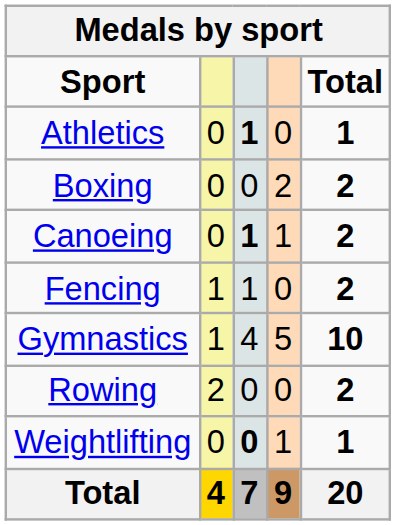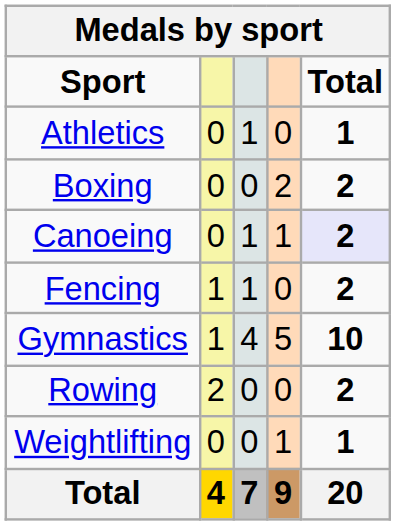(249, 133) bold -> (249, 133) normal
(249, 236) bold -> (249, 236) normal
(345, 236) no background -> (345, 236) lavender background
(249, 442) bold -> (249, 442) normal
